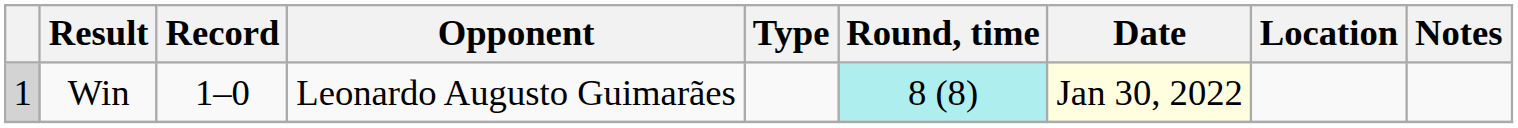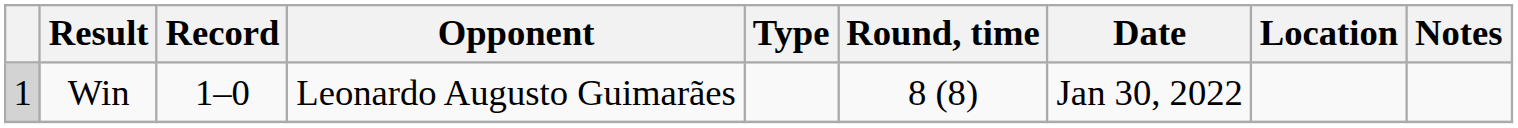(943, 91) paleturquoise background -> (943, 91) no background
(1150, 91) lightyellow background -> (1150, 91) no background
